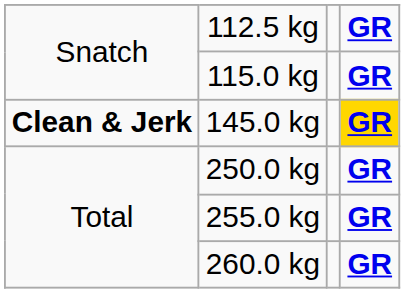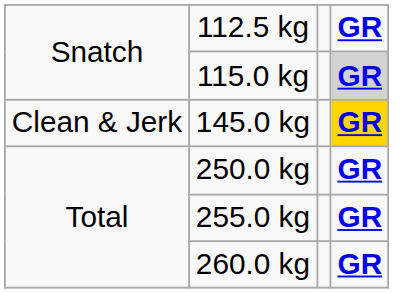(370, 75) no background -> (360, 75) lightgrey background
(102, 122) bold -> (97, 122) normal
